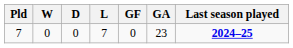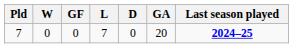columns swapped: (76, 14) <-> (133, 14)
(161, 33) 23 -> (161, 33) 20
